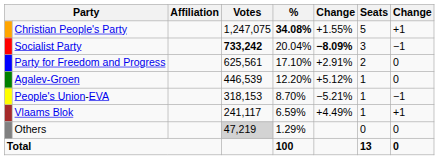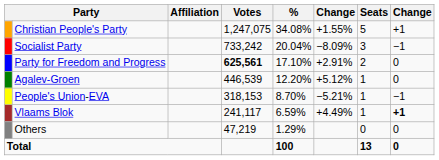(294, 29) bold -> (294, 29) normal
(243, 46) bold -> (243, 46) normal
(334, 46) bold -> (334, 46) normal
(243, 63) normal -> (243, 63) bold
(399, 113) normal -> (399, 113) bold
(240, 130) lightgrey background -> (240, 130) no background
